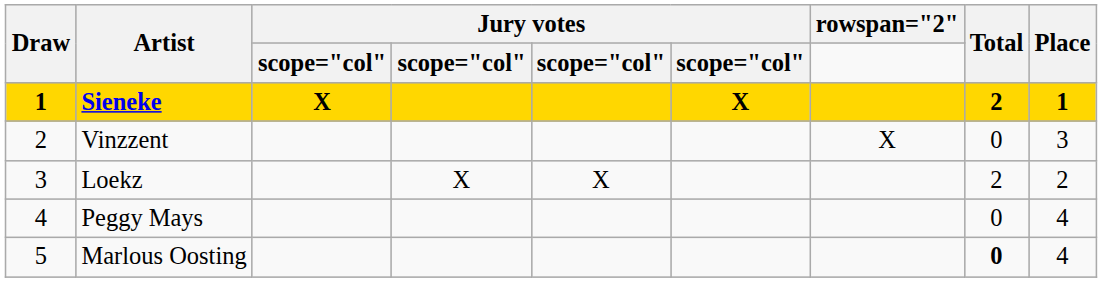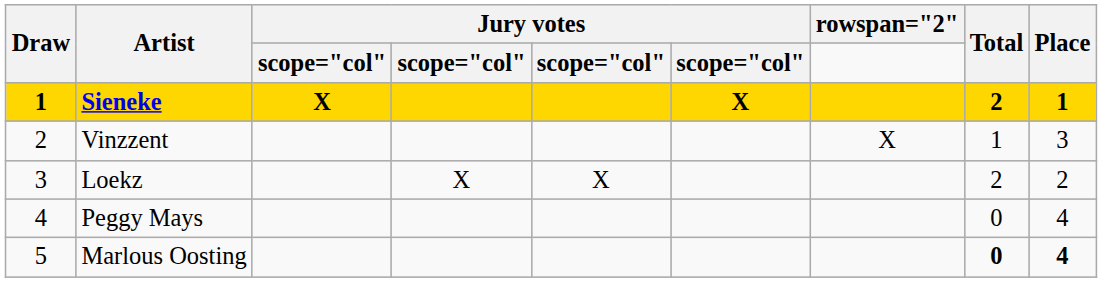(996, 140) 0 -> (996, 140) 1
(1062, 256) normal -> (1062, 256) bold
